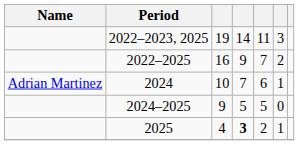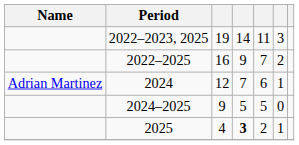(222, 83) 10 -> (222, 83) 12
